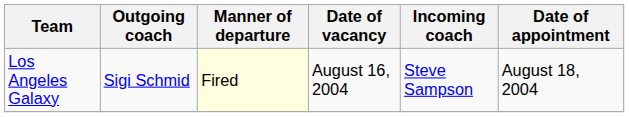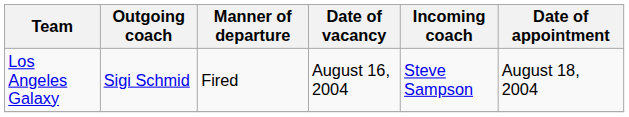(220, 80) lightyellow background -> (220, 80) no background
